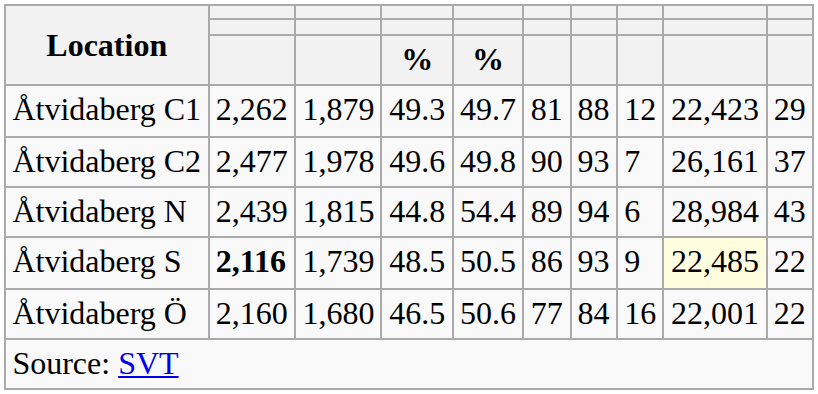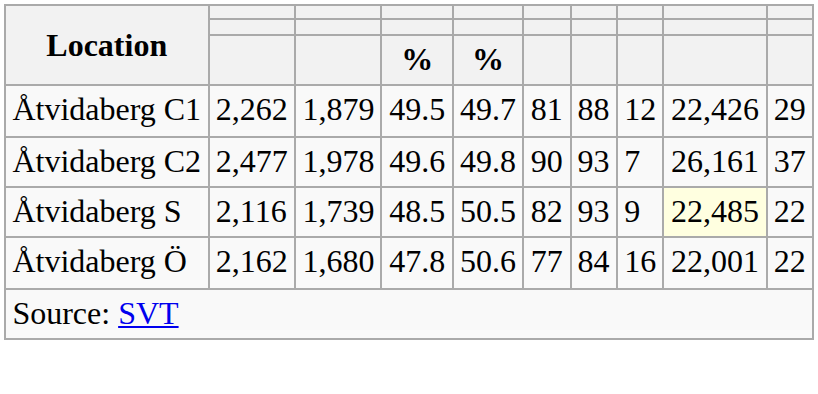(417, 110) 49.3 -> (417, 110) 49.5
(715, 110) 22,423 -> (715, 110) 22,426
- row: (100, 211)
(251, 262) bold -> (251, 211) normal
(547, 262) 86 -> (547, 211) 82
(252, 313) 2,160 -> (252, 262) 2,162
(417, 313) 46.5 -> (417, 262) 47.8
